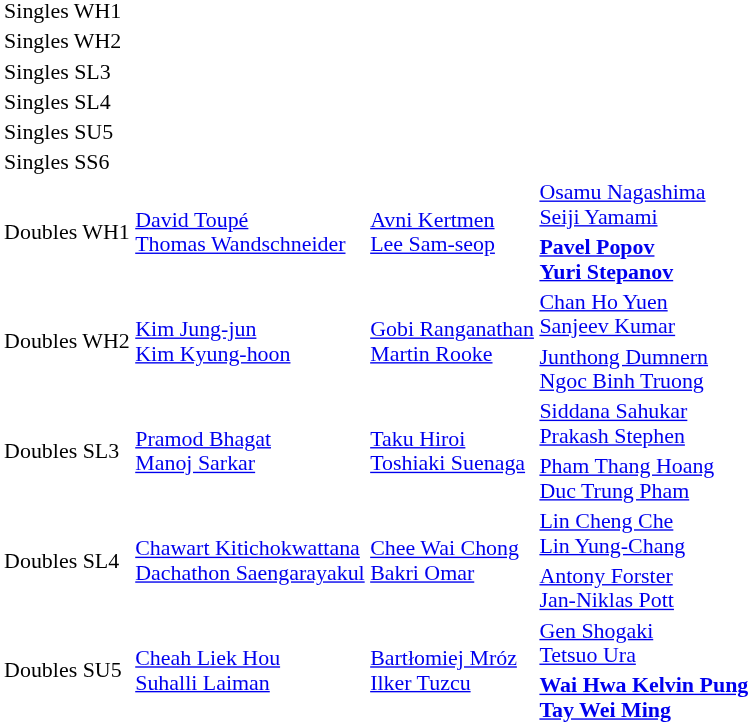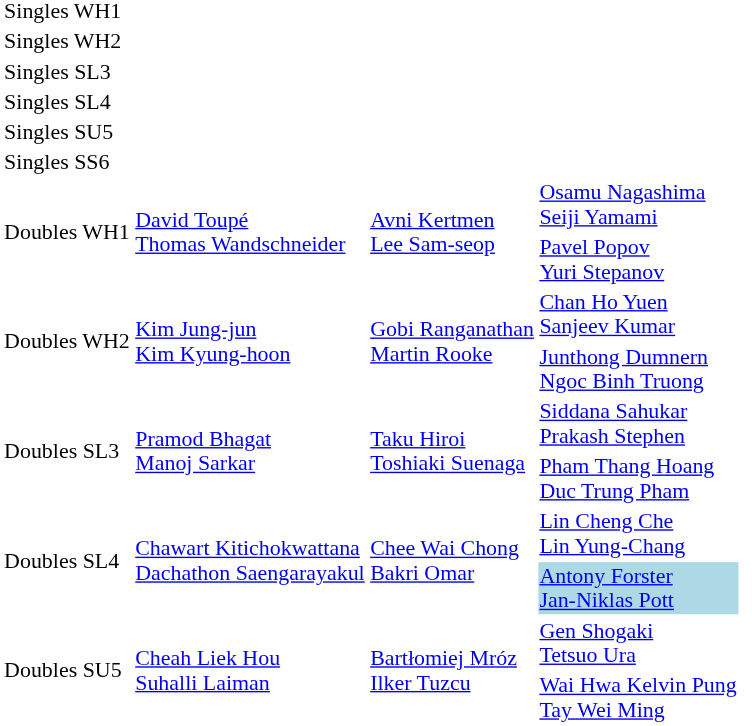(606, 259) bold -> (602, 259) normal
(607, 588) no background -> (607, 588) lightblue background
(644, 697) bold -> (638, 697) normal
